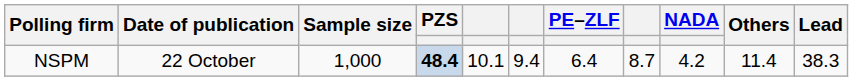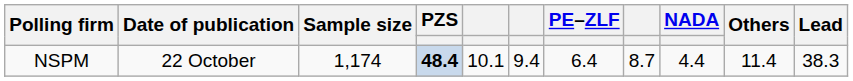(358, 60) 1,000 -> (358, 60) 1,174
(692, 60) 4.2 -> (692, 60) 4.4
